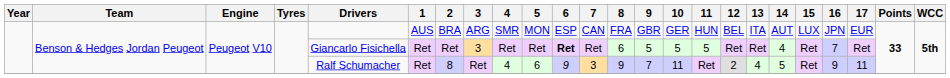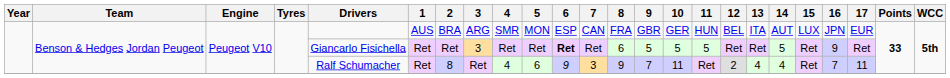(782, 48) 4 -> (782, 48) 5
(835, 48) 7 -> (835, 48) 9
(782, 65) 5 -> (782, 65) 4
(835, 65) 9 -> (835, 65) 7
